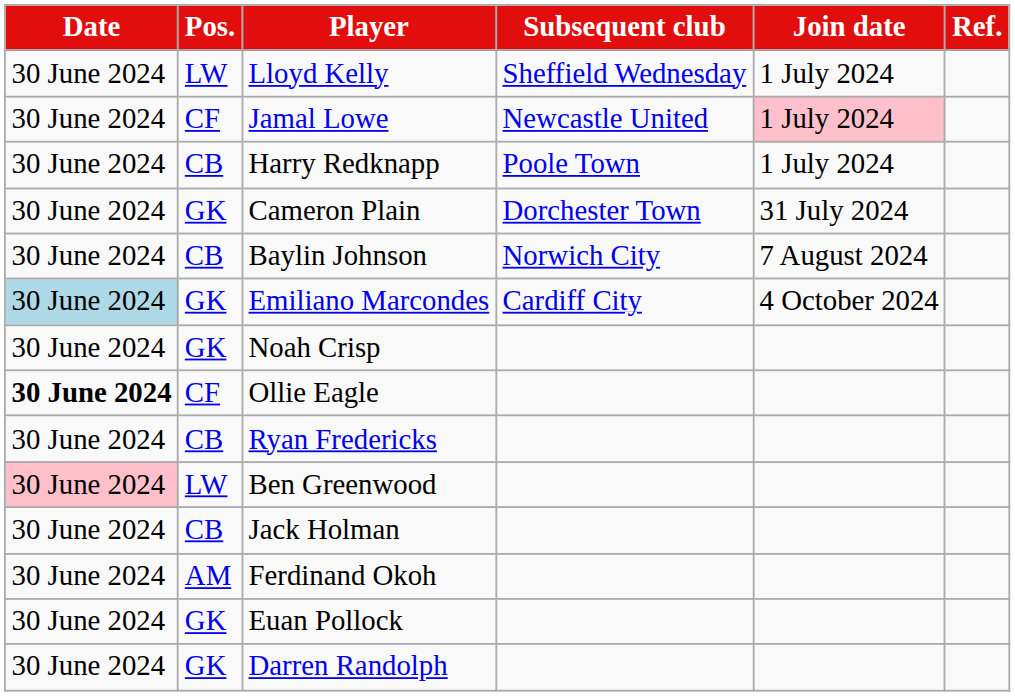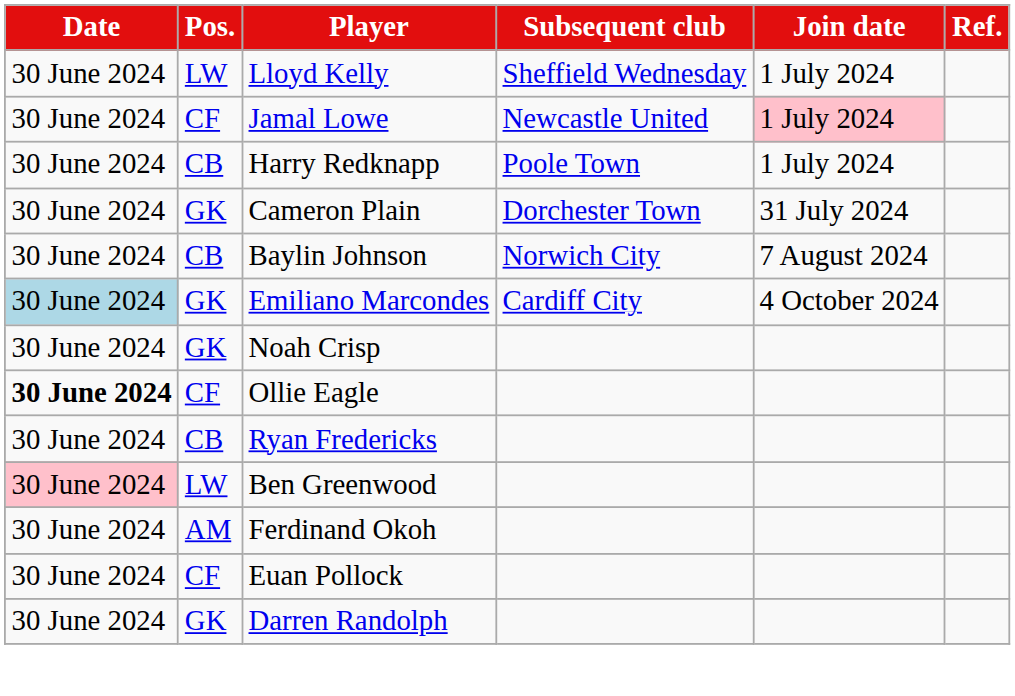- row: (324, 529)
(206, 621) GK -> (202, 575) CF
